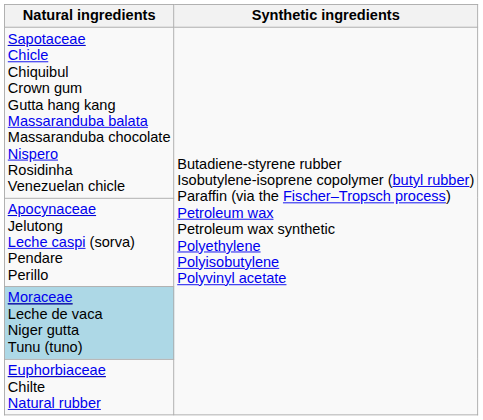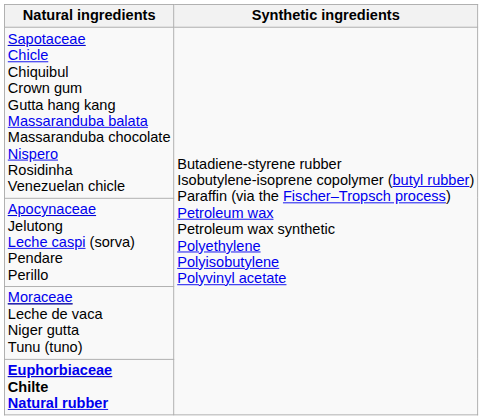(55, 322) lightblue background -> (55, 322) no background
(57, 386) normal -> (60, 386) bold
